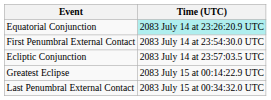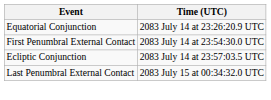(202, 27) paleturquoise background -> (202, 27) no background
- row: (38, 73)
